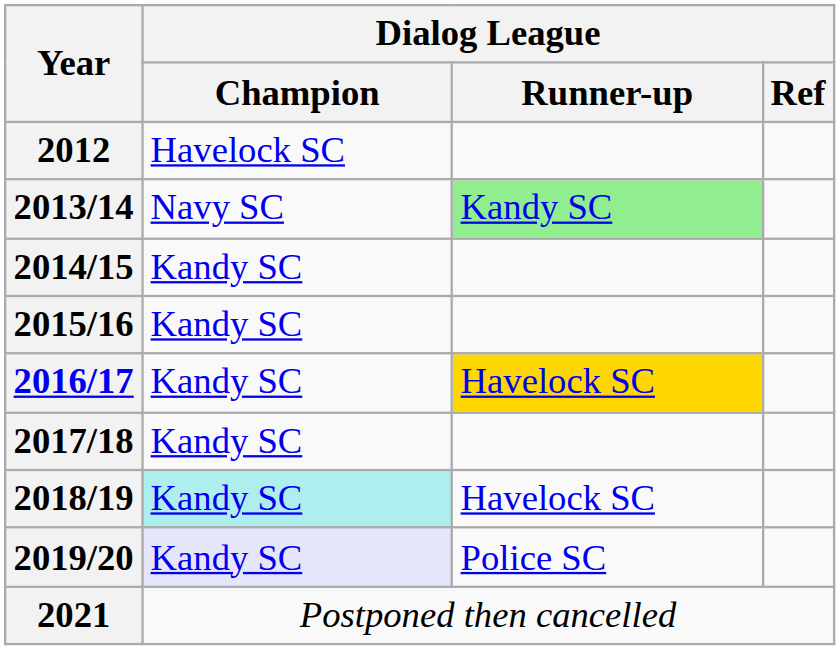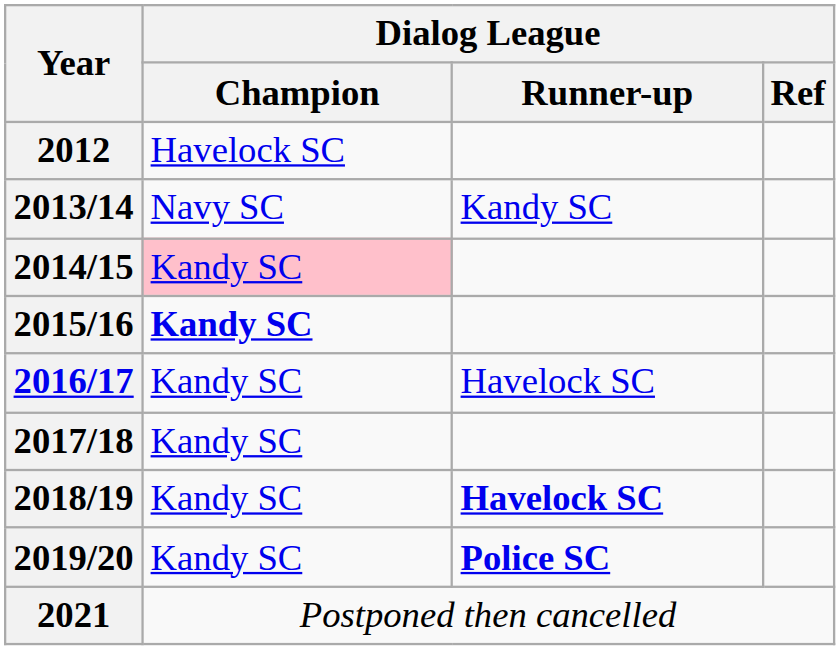(536, 207) lightgreen background -> (536, 207) no background
(226, 265) no background -> (226, 265) pink background
(226, 324) normal -> (232, 324) bold
(558, 382) gold background -> (558, 382) no background
(226, 498) paleturquoise background -> (226, 498) no background
(558, 498) normal -> (562, 498) bold
(226, 556) lavender background -> (226, 556) no background
(533, 556) normal -> (535, 556) bold
